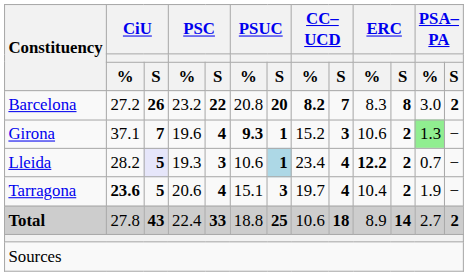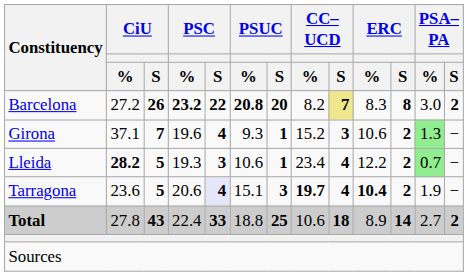(187, 105) normal -> (187, 105) bold
(248, 105) normal -> (248, 105) bold
(314, 105) bold -> (314, 105) normal
(345, 105) no background -> (345, 105) khaki background
(253, 133) bold -> (253, 133) normal
(125, 162) normal -> (125, 162) bold
(160, 162) lavender background -> (160, 162) no background
(284, 162) lightblue background -> (284, 162) no background
(372, 162) bold -> (372, 162) normal
(431, 162) no background -> (431, 162) lightgreen background
(125, 191) bold -> (125, 191) normal
(222, 191) no background -> (222, 191) lavender background
(310, 191) normal -> (310, 191) bold
(372, 191) normal -> (372, 191) bold
